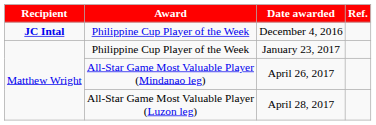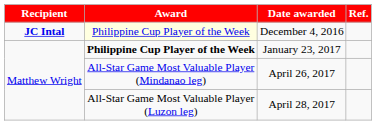(170, 31) no background -> (171, 31) lightyellow background
(170, 49) normal -> (171, 49) bold
